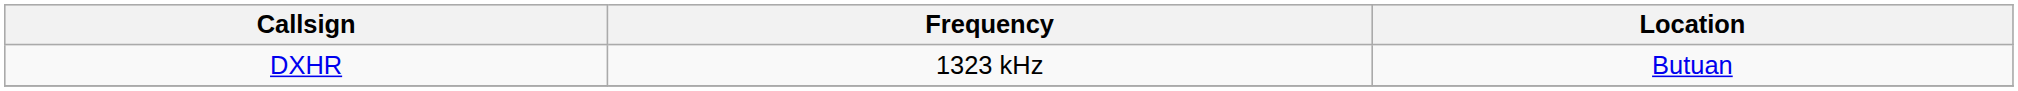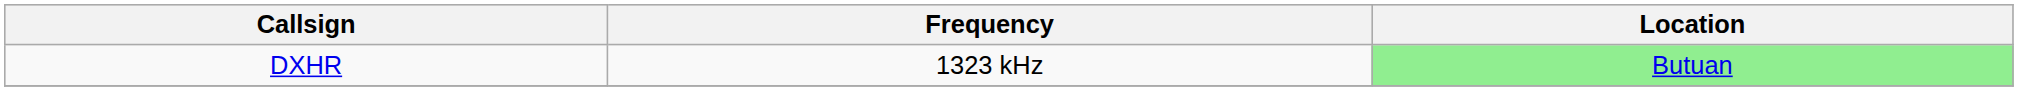(1692, 65) no background -> (1692, 65) lightgreen background
